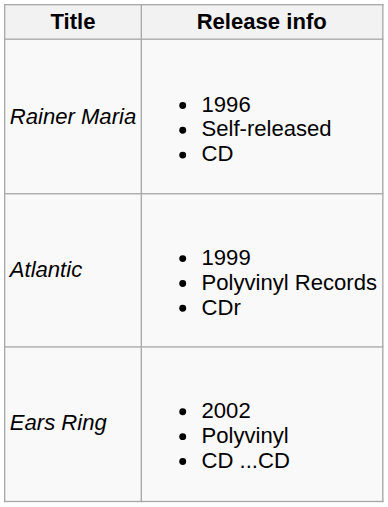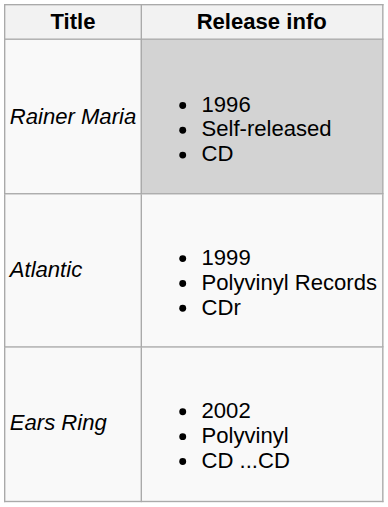(262, 129) no background -> (262, 129) lightgrey background
